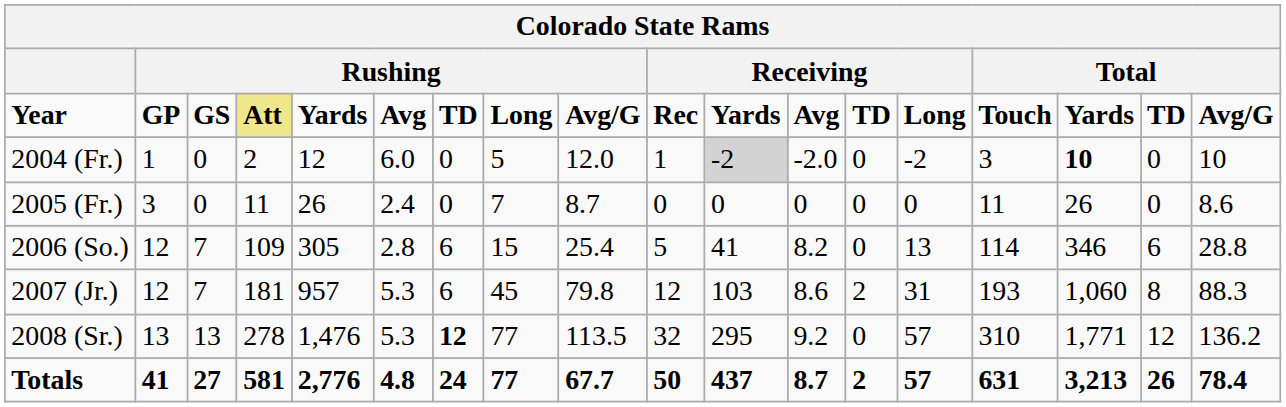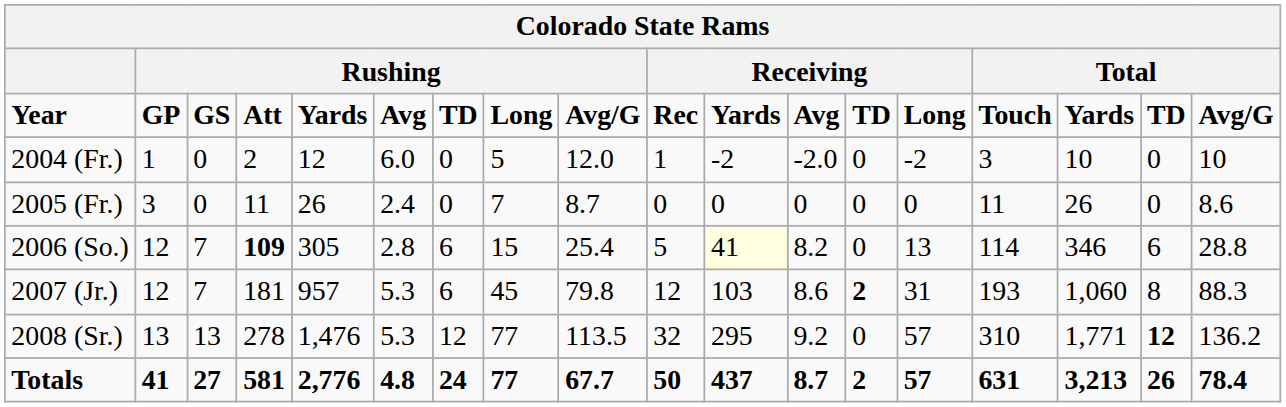(262, 114) khaki background -> (262, 114) no background
(723, 159) lightgrey background -> (723, 159) no background
(1078, 159) bold -> (1078, 159) normal
(264, 247) normal -> (264, 247) bold
(725, 247) no background -> (725, 247) lightyellow background
(859, 291) normal -> (859, 291) bold
(453, 335) bold -> (453, 335) normal
(1161, 335) normal -> (1161, 335) bold
